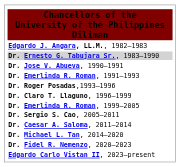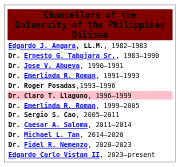(84, 56) lightgrey background -> (84, 56) no background
(70, 95) no background -> (70, 95) pink background
